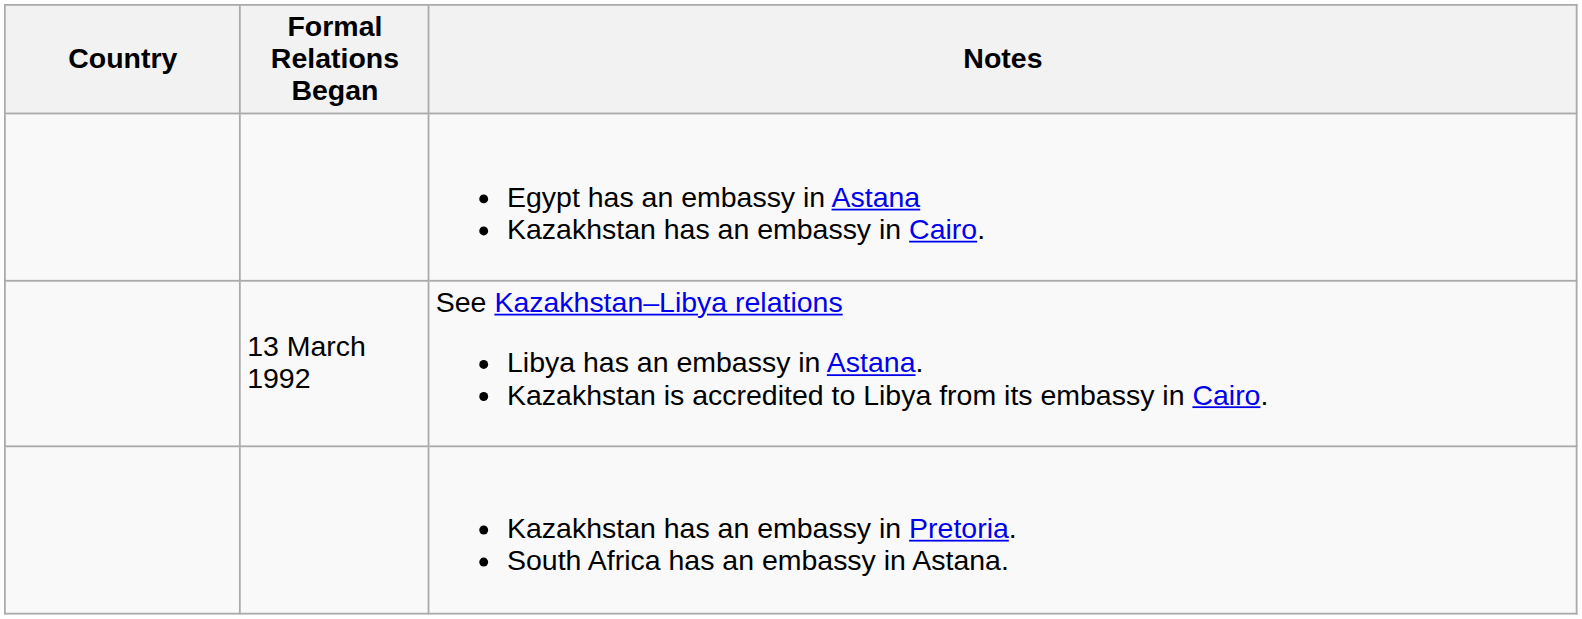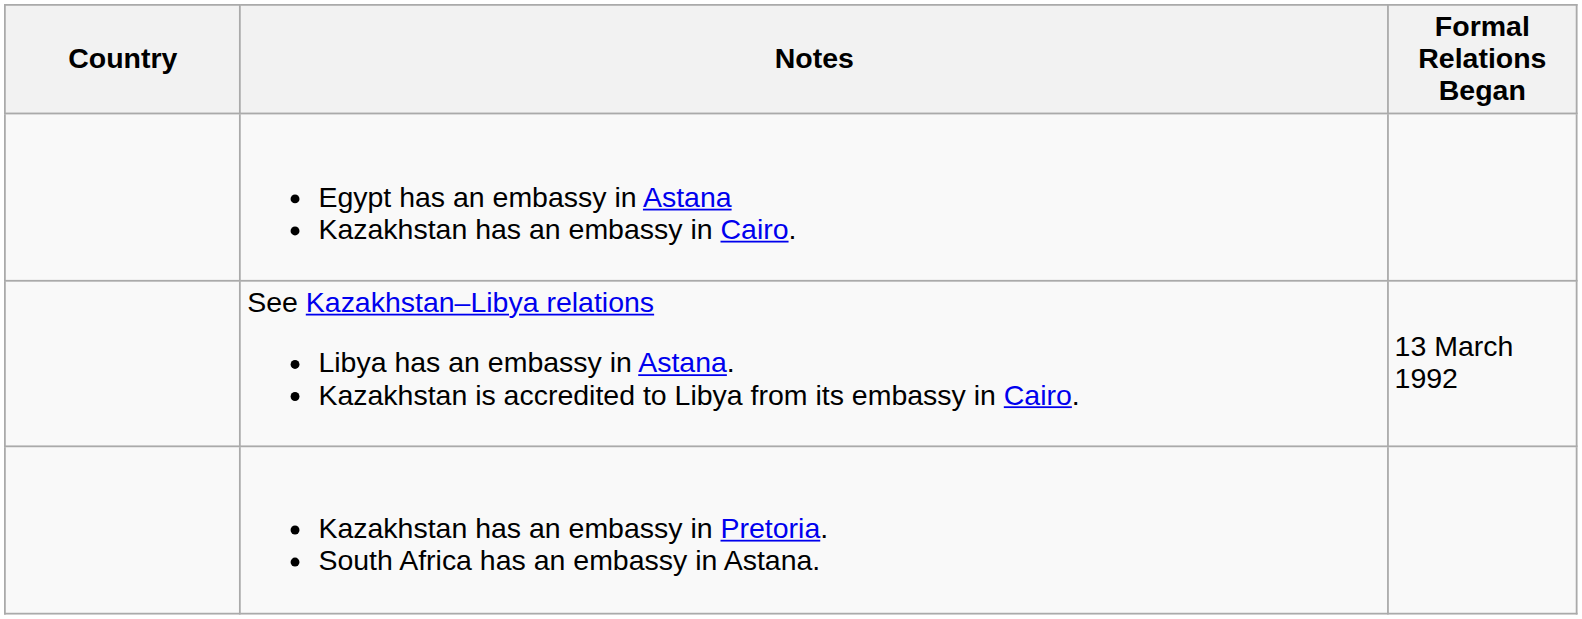columns swapped: (335, 59) <-> (1003, 59)
